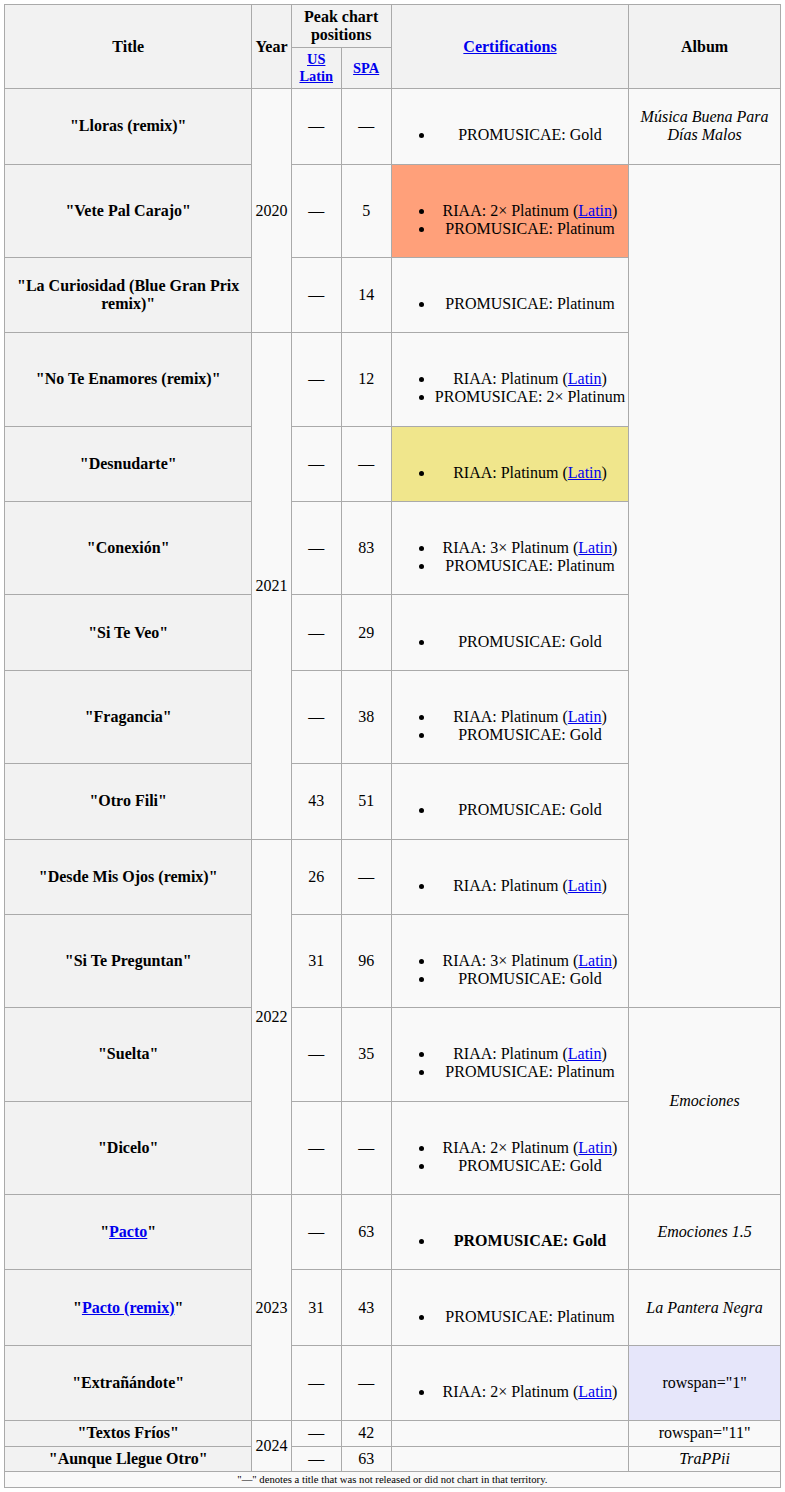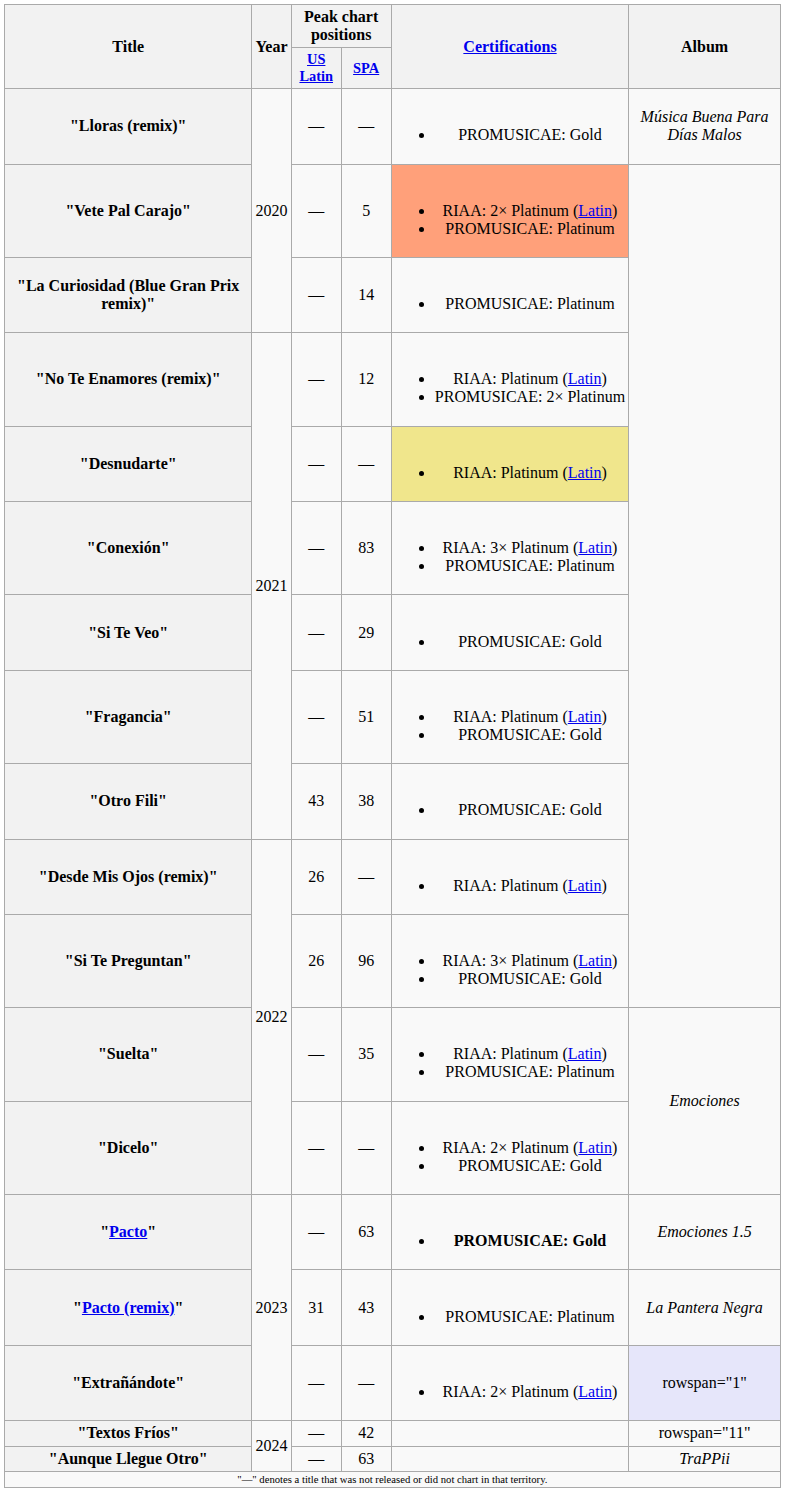(366, 716) 38 -> (366, 716) 51
(366, 801) 51 -> (366, 801) 38
(316, 961) 31 -> (316, 961) 26
